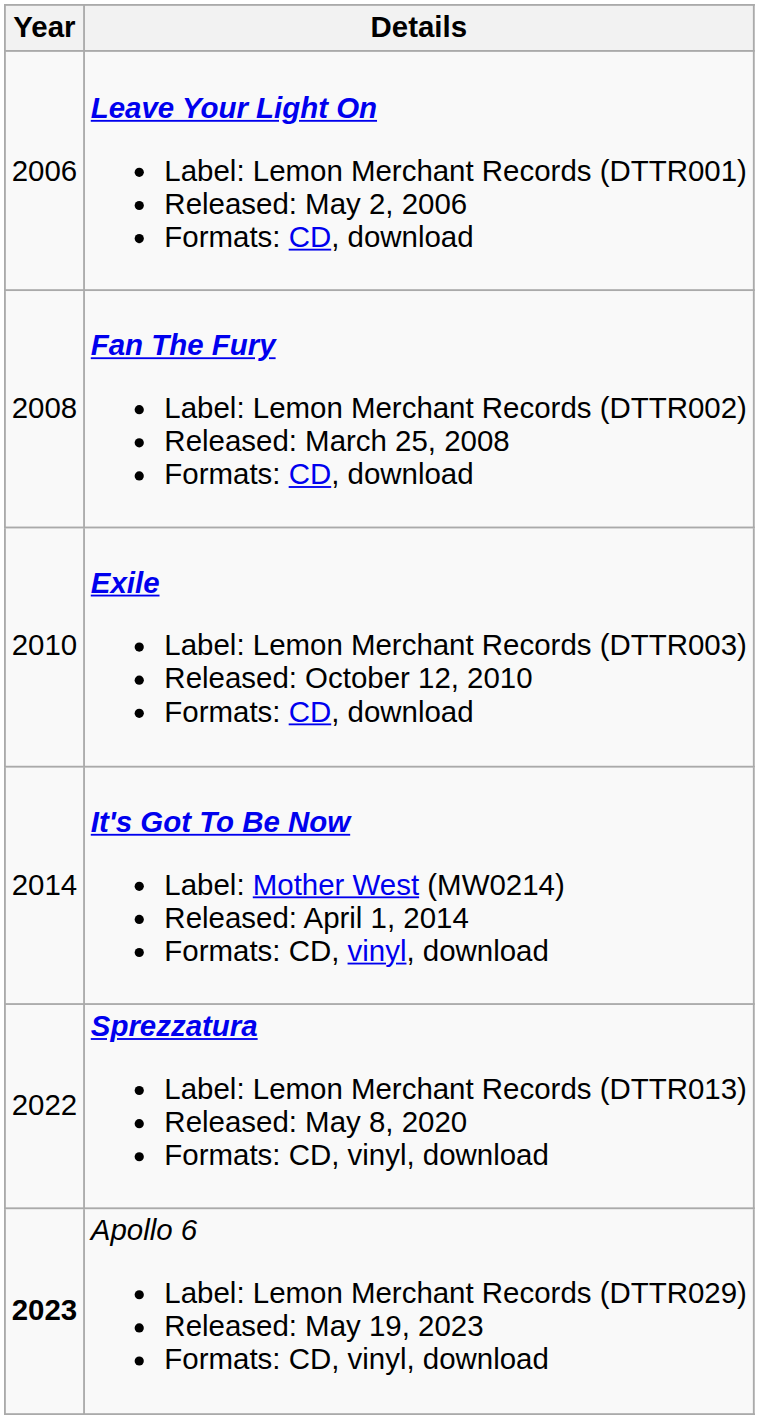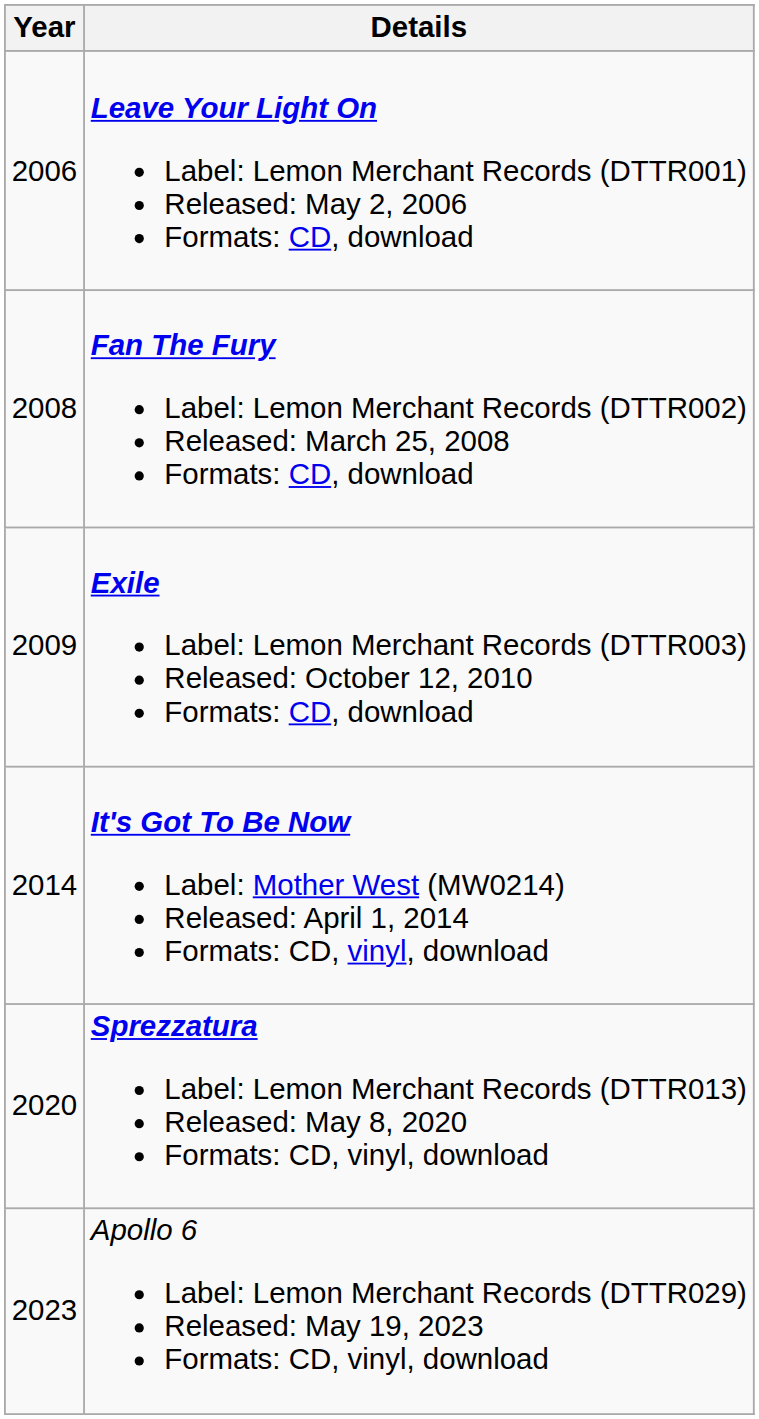(44, 646) 2010 -> (44, 646) 2009
(44, 1105) 2022 -> (44, 1105) 2020
(44, 1310) bold -> (44, 1310) normal
